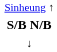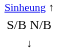(29, 24) bold -> (29, 24) normal
